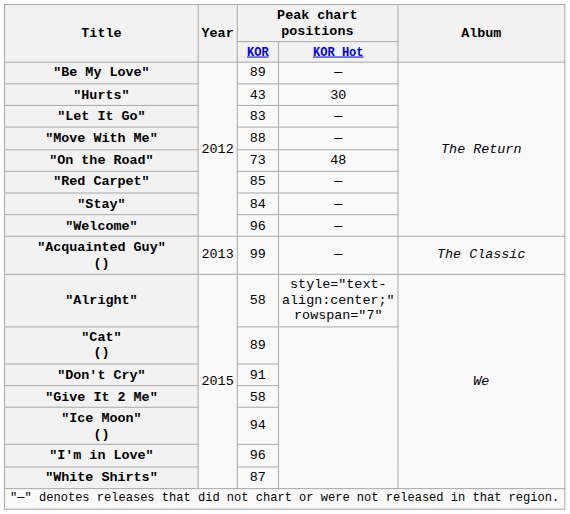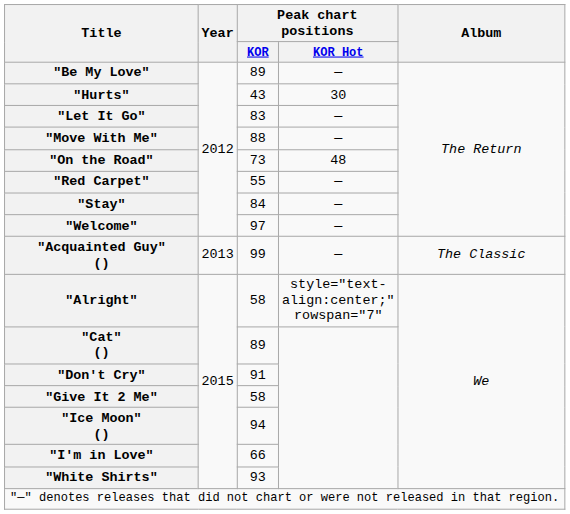(258, 182) 85 -> (258, 182) 55
(258, 226) 96 -> (258, 226) 97
(258, 456) 96 -> (258, 456) 66
(258, 478) 87 -> (258, 478) 93
